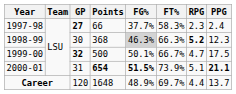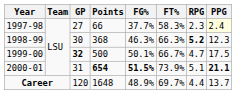(78, 26) bold -> (78, 26) normal
(216, 26) no background -> (216, 26) lightyellow background
(141, 40) lightgrey background -> (141, 40) no background
